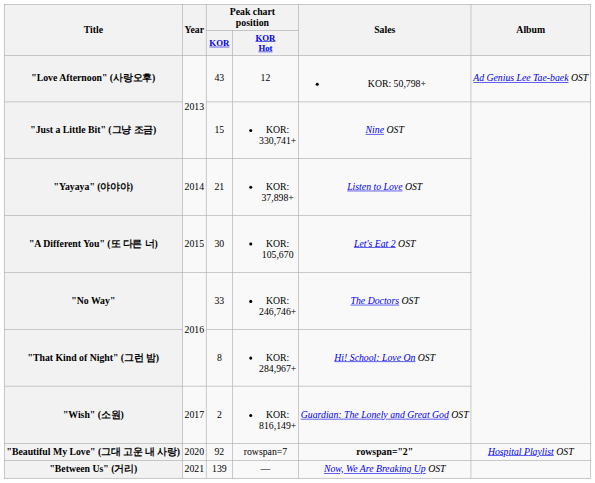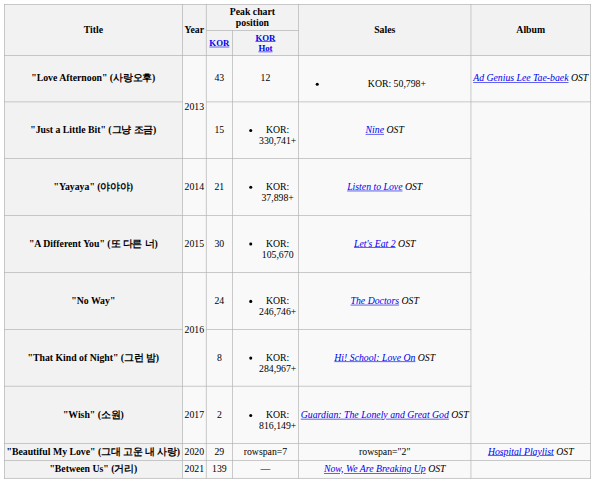(219, 301) 33 -> (219, 301) 24
(219, 452) 92 -> (219, 452) 29
(385, 452) bold -> (385, 452) normal
